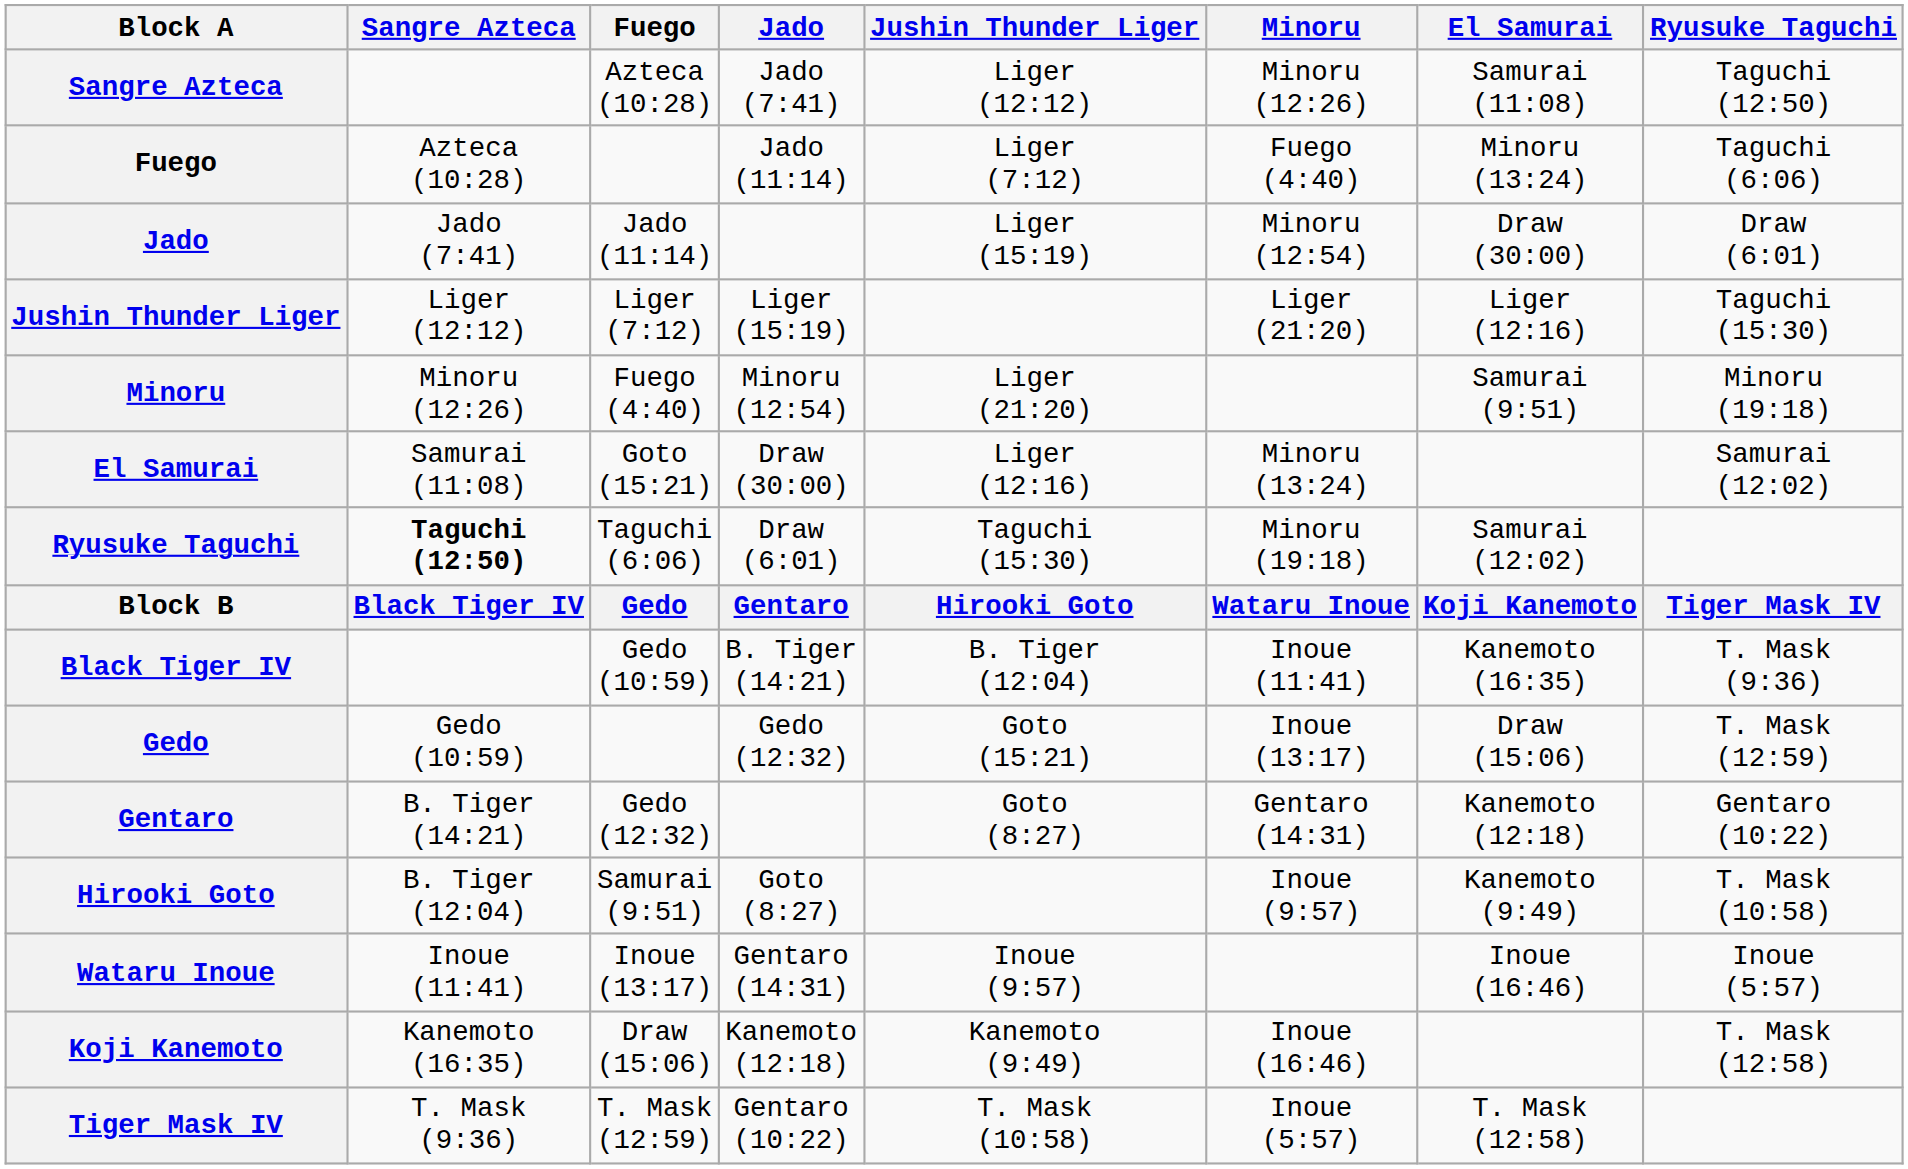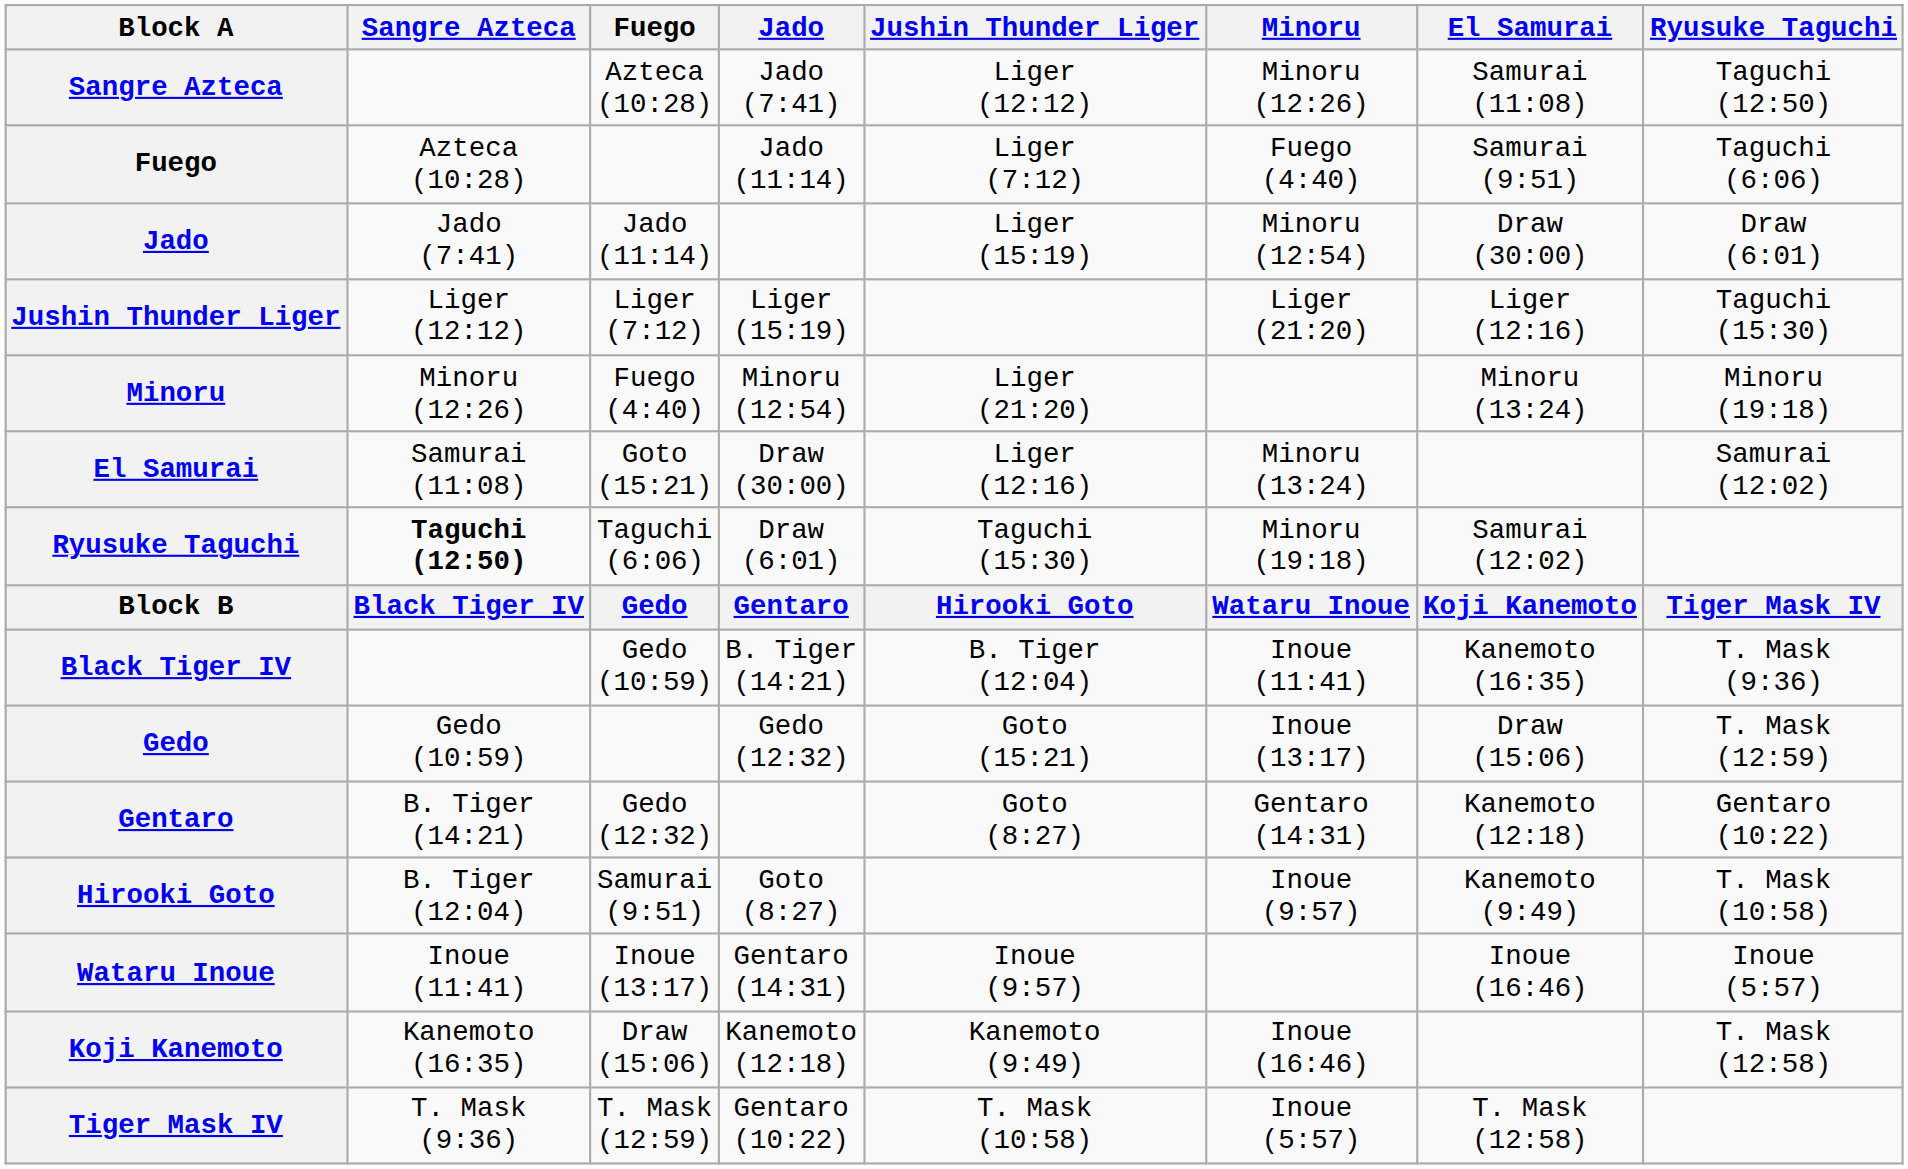(1530, 164) Minoru (13:24) -> (1530, 164) Samurai (9:51)
(1530, 393) Samurai (9:51) -> (1530, 393) Minoru (13:24)
